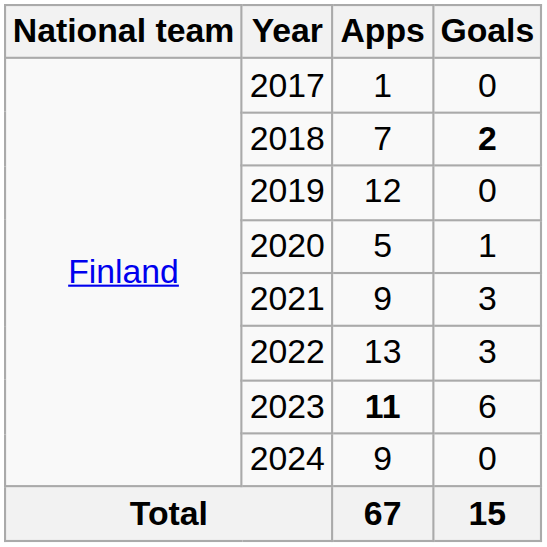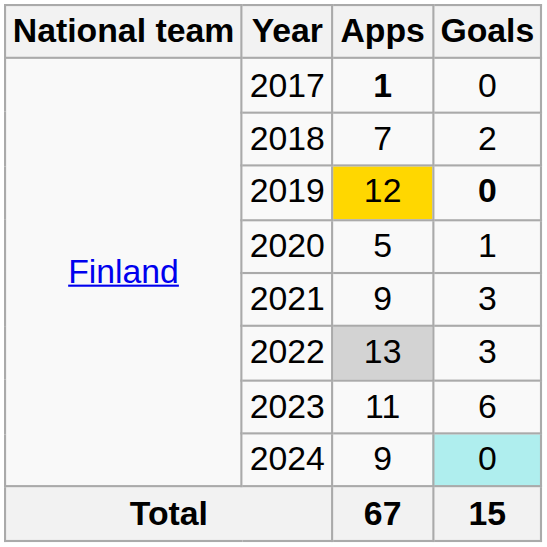(383, 84) normal -> (383, 84) bold
(487, 138) bold -> (487, 138) normal
(383, 191) no background -> (383, 191) gold background
(487, 191) normal -> (487, 191) bold
(383, 352) no background -> (383, 352) lightgrey background
(383, 406) bold -> (383, 406) normal
(487, 459) no background -> (487, 459) paleturquoise background
